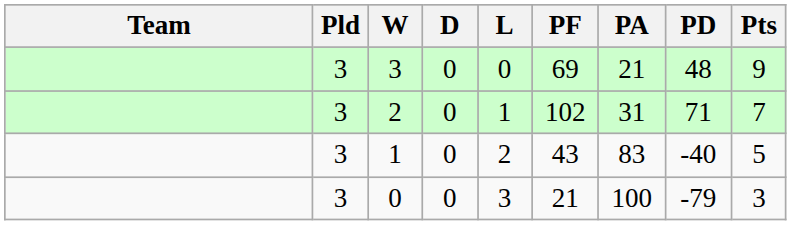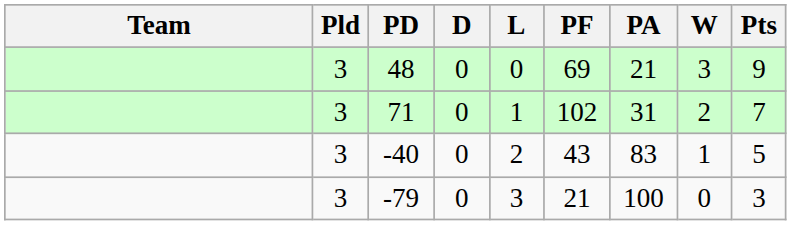columns swapped: (395, 25) <-> (698, 25)
